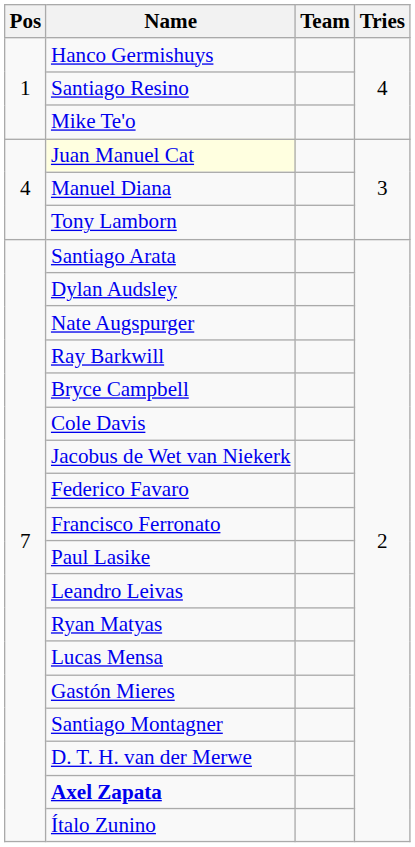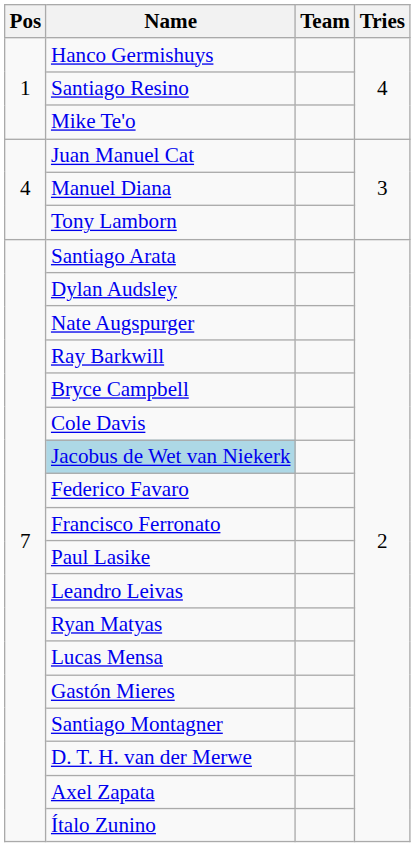(123, 155) lightyellow background -> (123, 155) no background
(171, 456) no background -> (171, 456) lightblue background
(106, 791) bold -> (103, 791) normal
